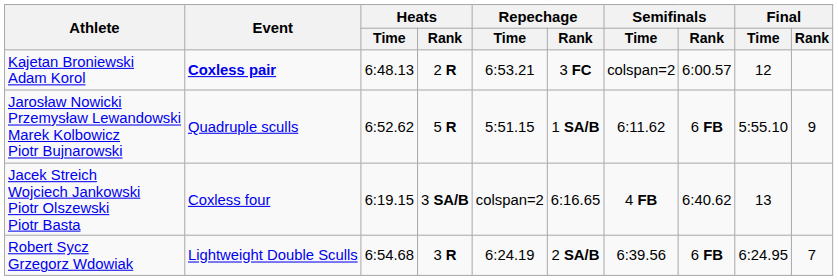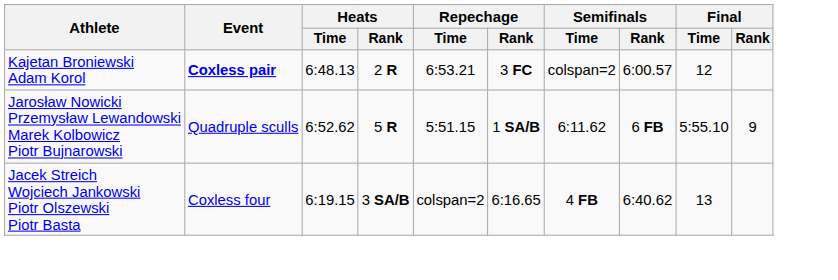- row: (71, 256)
